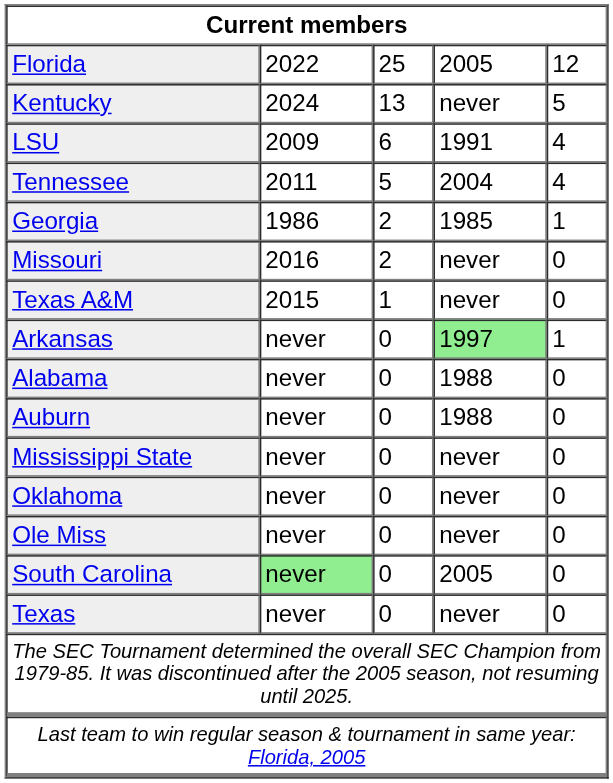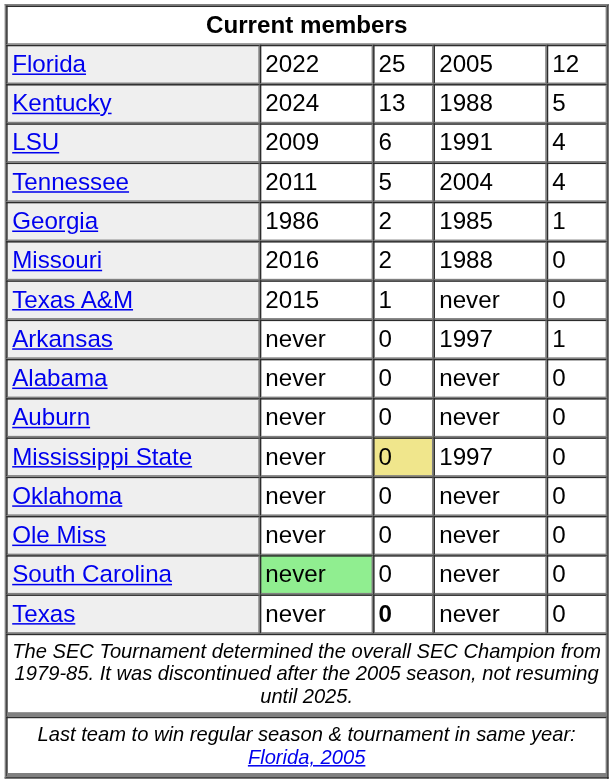(469, 103) never -> (466, 103) 1988
(469, 260) never -> (466, 260) 1988
(466, 338) lightgreen background -> (466, 338) no background
(466, 378) 1988 -> (469, 378) never
(466, 417) 1988 -> (469, 417) never
(385, 456) no background -> (385, 456) khaki background
(469, 456) never -> (466, 456) 1997
(466, 574) 2005 -> (469, 574) never
(385, 613) normal -> (385, 613) bold
